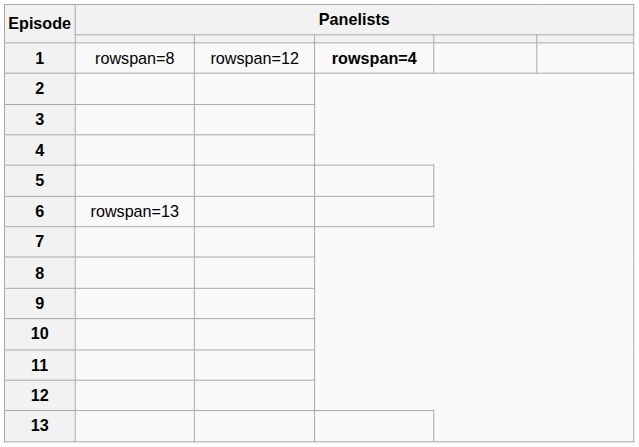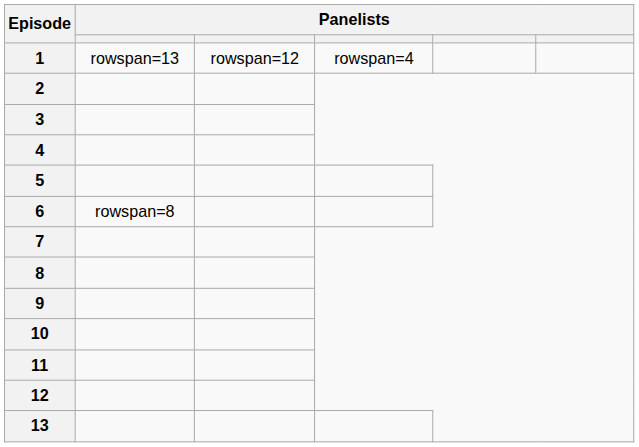(135, 58) rowspan=8 -> (135, 58) rowspan=13
(374, 58) bold -> (374, 58) normal
(135, 211) rowspan=13 -> (135, 211) rowspan=8
